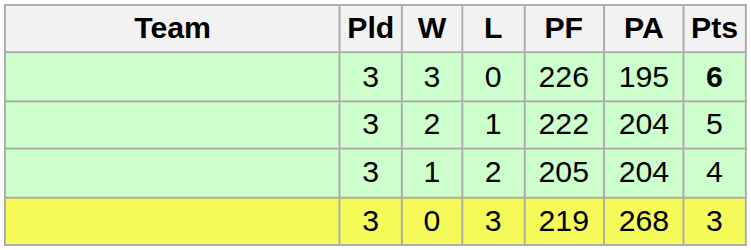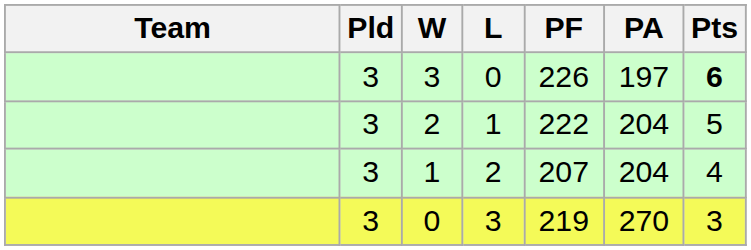(644, 76) 195 -> (644, 76) 197
(564, 172) 205 -> (564, 172) 207
(644, 220) 268 -> (644, 220) 270
